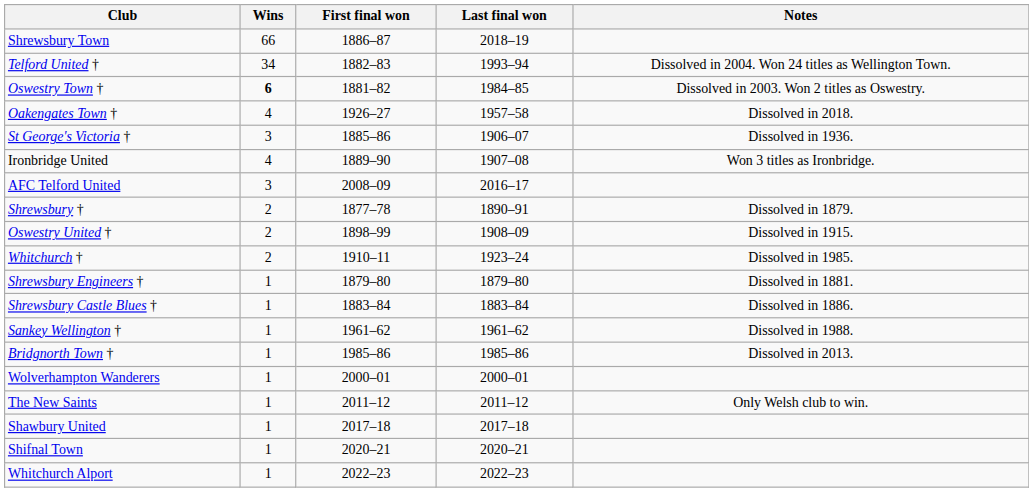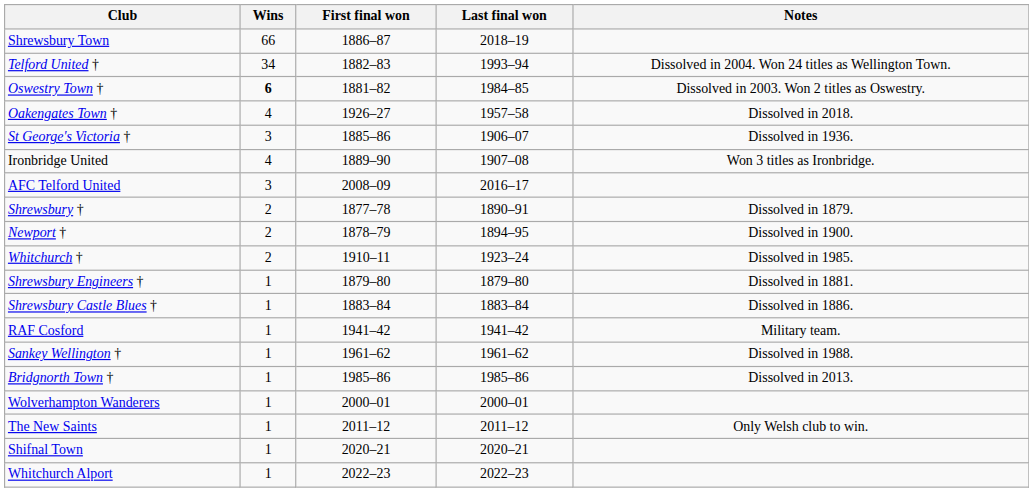+ row: (37, 233)
- row: (60, 233)
+ row: (46, 329)
- row: (57, 426)
